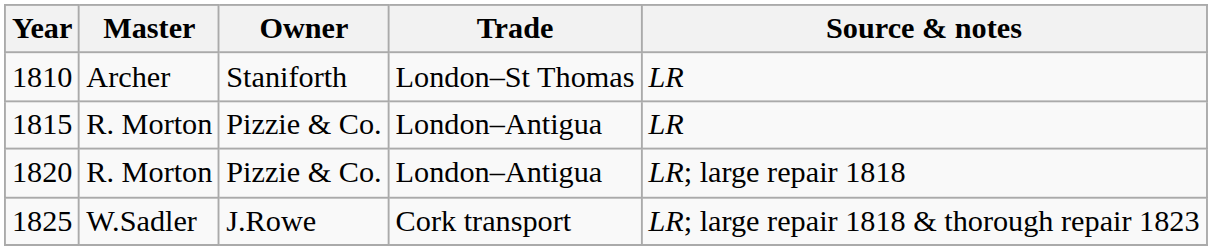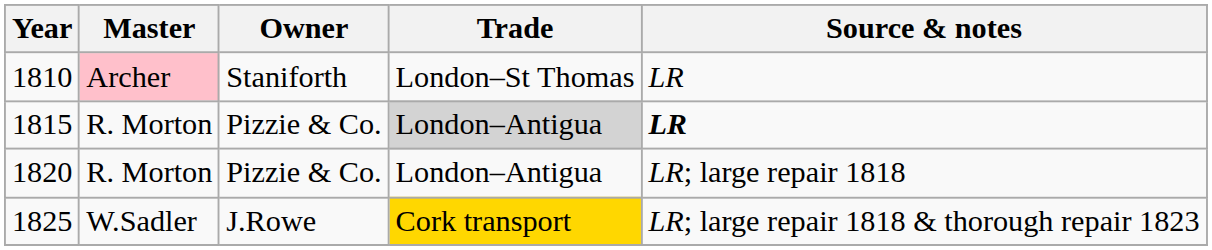(128, 76) no background -> (128, 76) pink background
(499, 124) no background -> (499, 124) lightgrey background
(666, 124) normal -> (668, 124) bold
(483, 220) no background -> (483, 220) gold background
